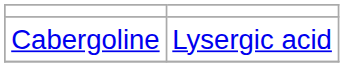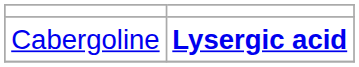(252, 39) normal -> (260, 39) bold
